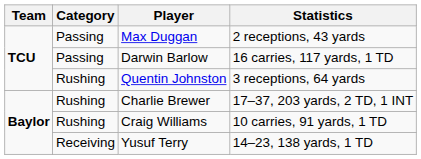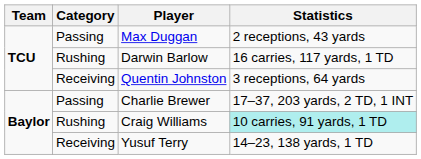(80, 58) Passing -> (81, 58) Rushing
(81, 79) Rushing -> (85, 79) Receiving
(81, 100) Rushing -> (80, 100) Passing
(310, 122) no background -> (310, 122) paleturquoise background
